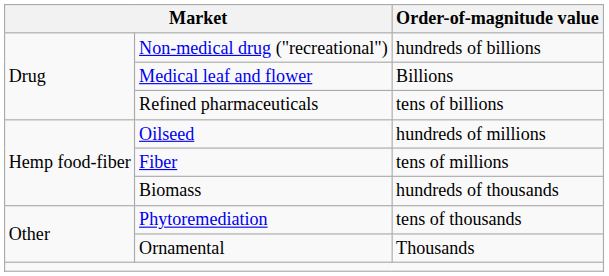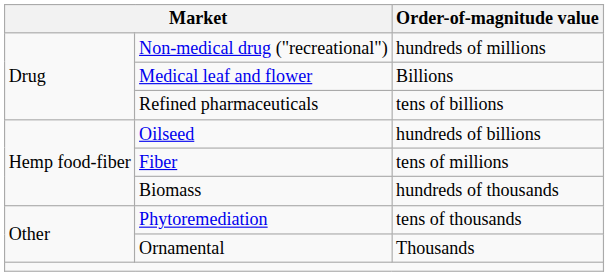(468, 47) hundreds of billions -> (471, 47) hundreds of millions
(471, 133) hundreds of millions -> (468, 133) hundreds of billions
